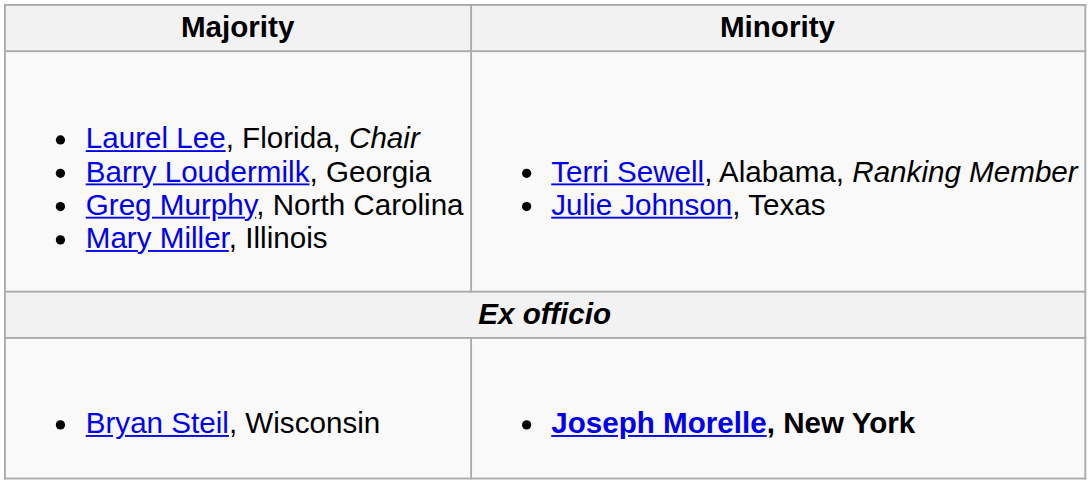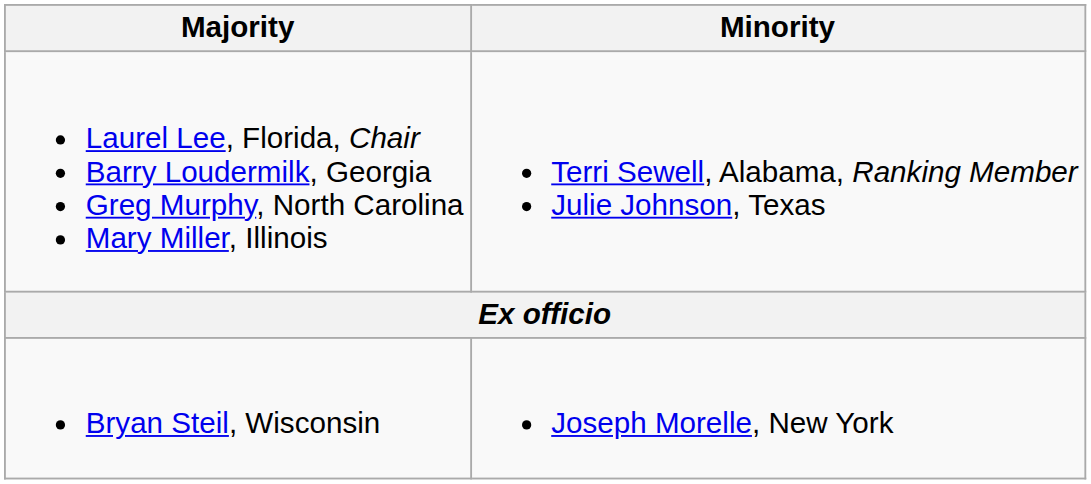(777, 425) bold -> (777, 425) normal
